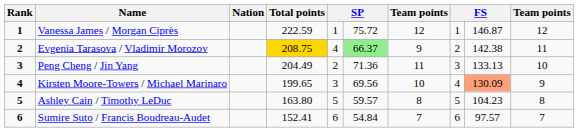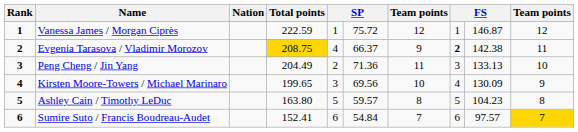(365, 48) lightgreen background -> (365, 48) no background
(457, 48) normal -> (457, 48) bold
(487, 83) lightsalmon background -> (487, 83) no background
(542, 118) no background -> (542, 118) gold background
